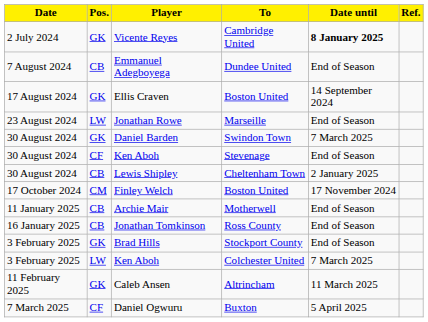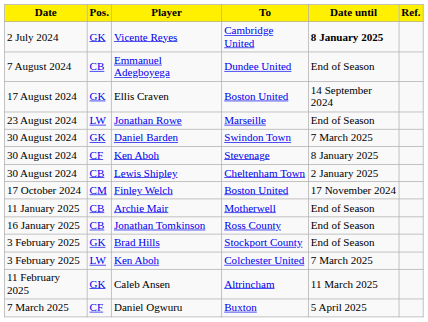(343, 155) End of Season -> (345, 155) 8 January 2025
